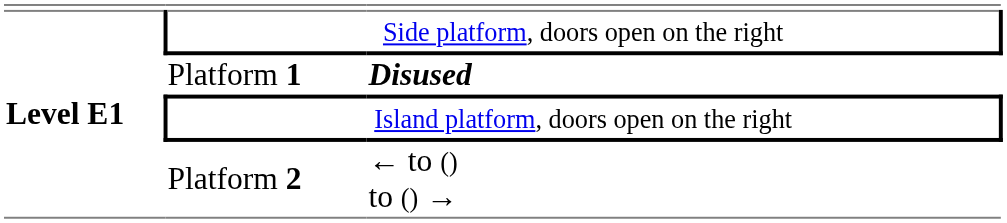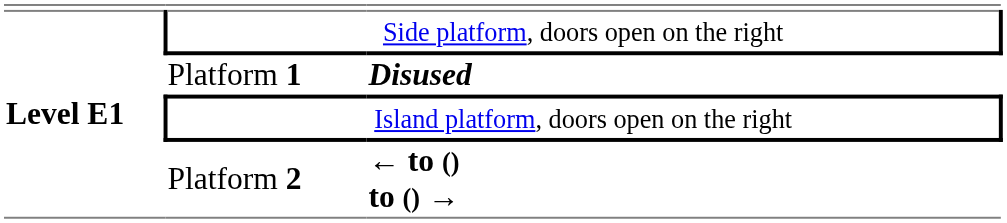(413, 178) normal -> (414, 178) bold
